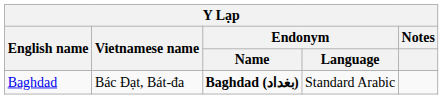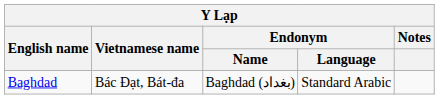(252, 82) bold -> (250, 82) normal
